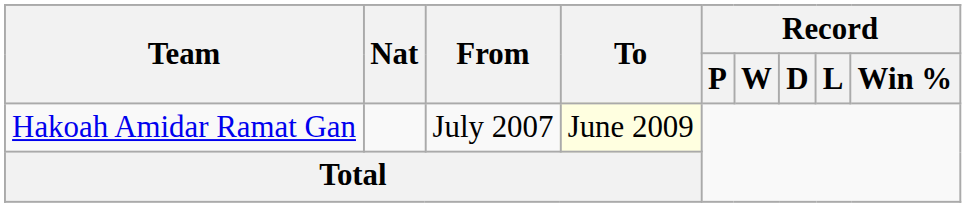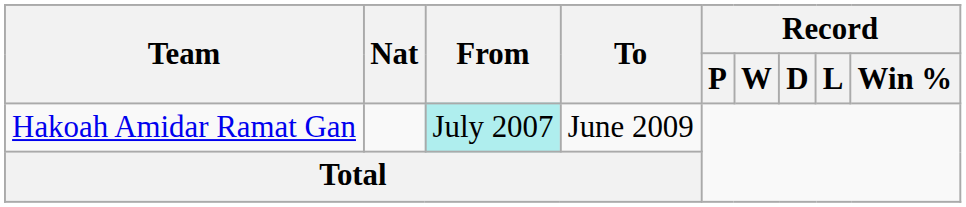(493, 126) no background -> (493, 126) paleturquoise background
(631, 126) lightyellow background -> (631, 126) no background
